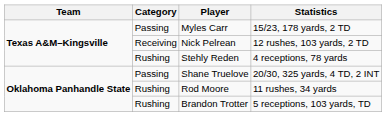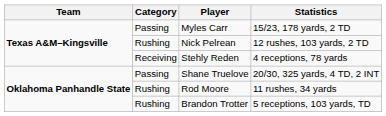(156, 43) Receiving -> (152, 43) Rushing
(152, 58) Rushing -> (156, 58) Receiving
